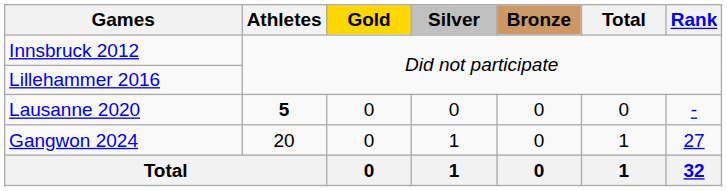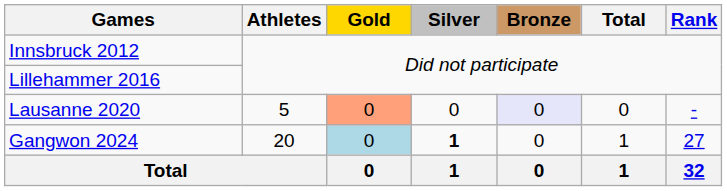(284, 110) bold -> (284, 110) normal
(369, 110) no background -> (369, 110) lightsalmon background
(539, 110) no background -> (539, 110) lavender background
(369, 140) no background -> (369, 140) lightblue background
(454, 140) normal -> (454, 140) bold
